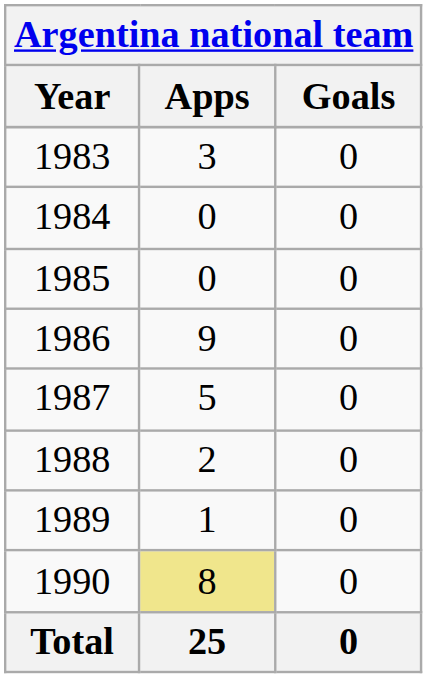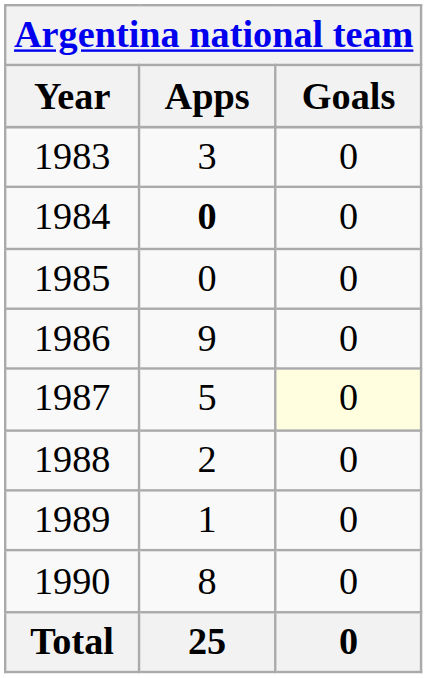(207, 216) normal -> (207, 216) bold
(349, 398) no background -> (349, 398) lightyellow background
(207, 580) khaki background -> (207, 580) no background
